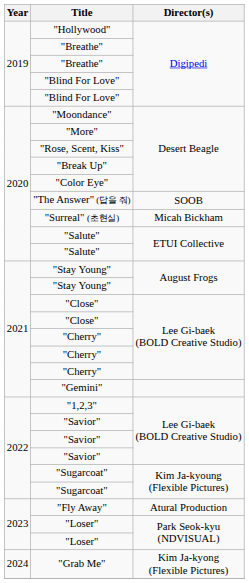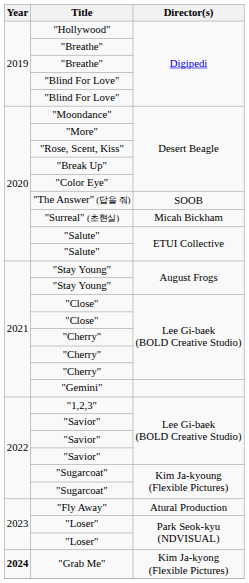(18, 564) normal -> (18, 564) bold
